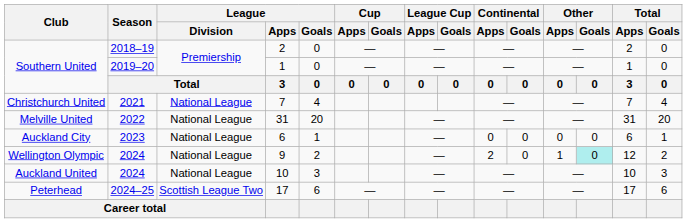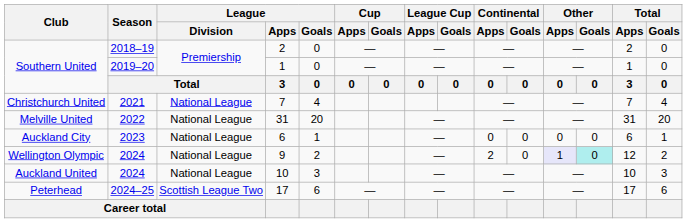(560, 155) no background -> (560, 155) lavender background
